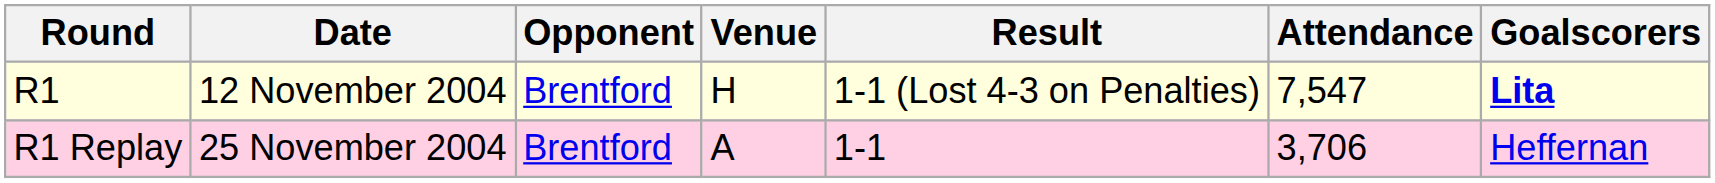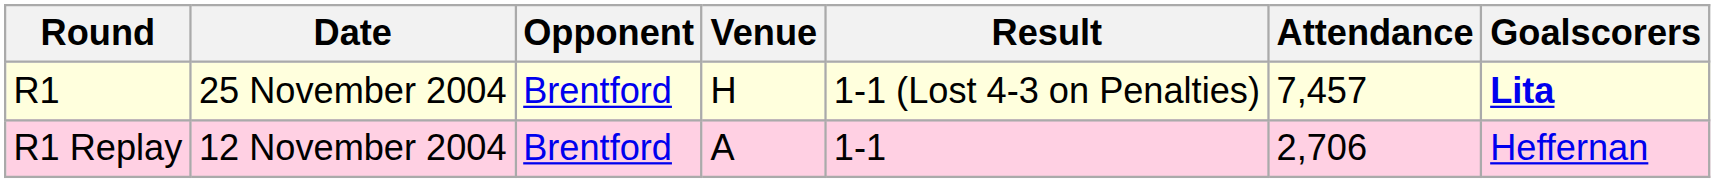(353, 90) 12 November 2004 -> (353, 90) 25 November 2004
(1322, 90) 7,547 -> (1322, 90) 7,457
(353, 147) 25 November 2004 -> (353, 147) 12 November 2004
(1322, 147) 3,706 -> (1322, 147) 2,706
